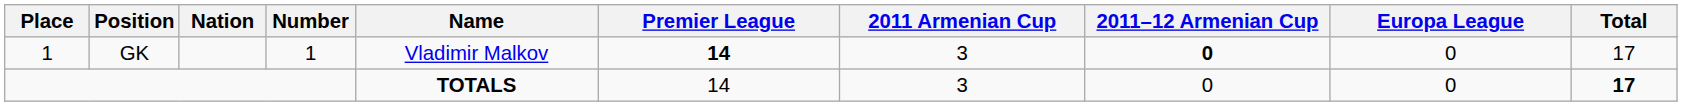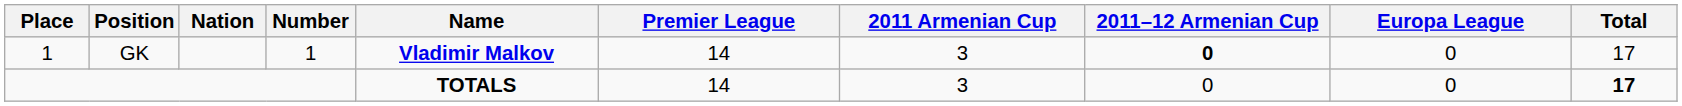(476, 53) normal -> (477, 53) bold
(719, 53) bold -> (719, 53) normal
